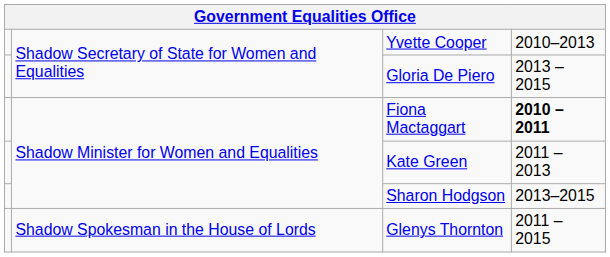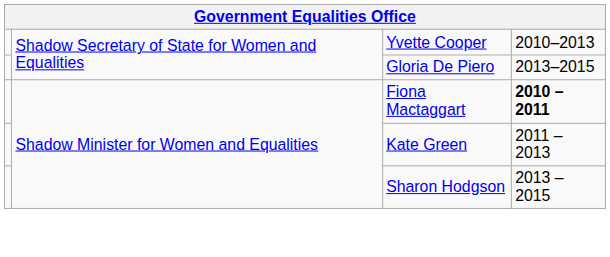(539, 76) 2013 – 2015 -> (555, 67) 2013–2015
(555, 196) 2013–2015 -> (539, 187) 2013 – 2015
- row: (445, 230)
